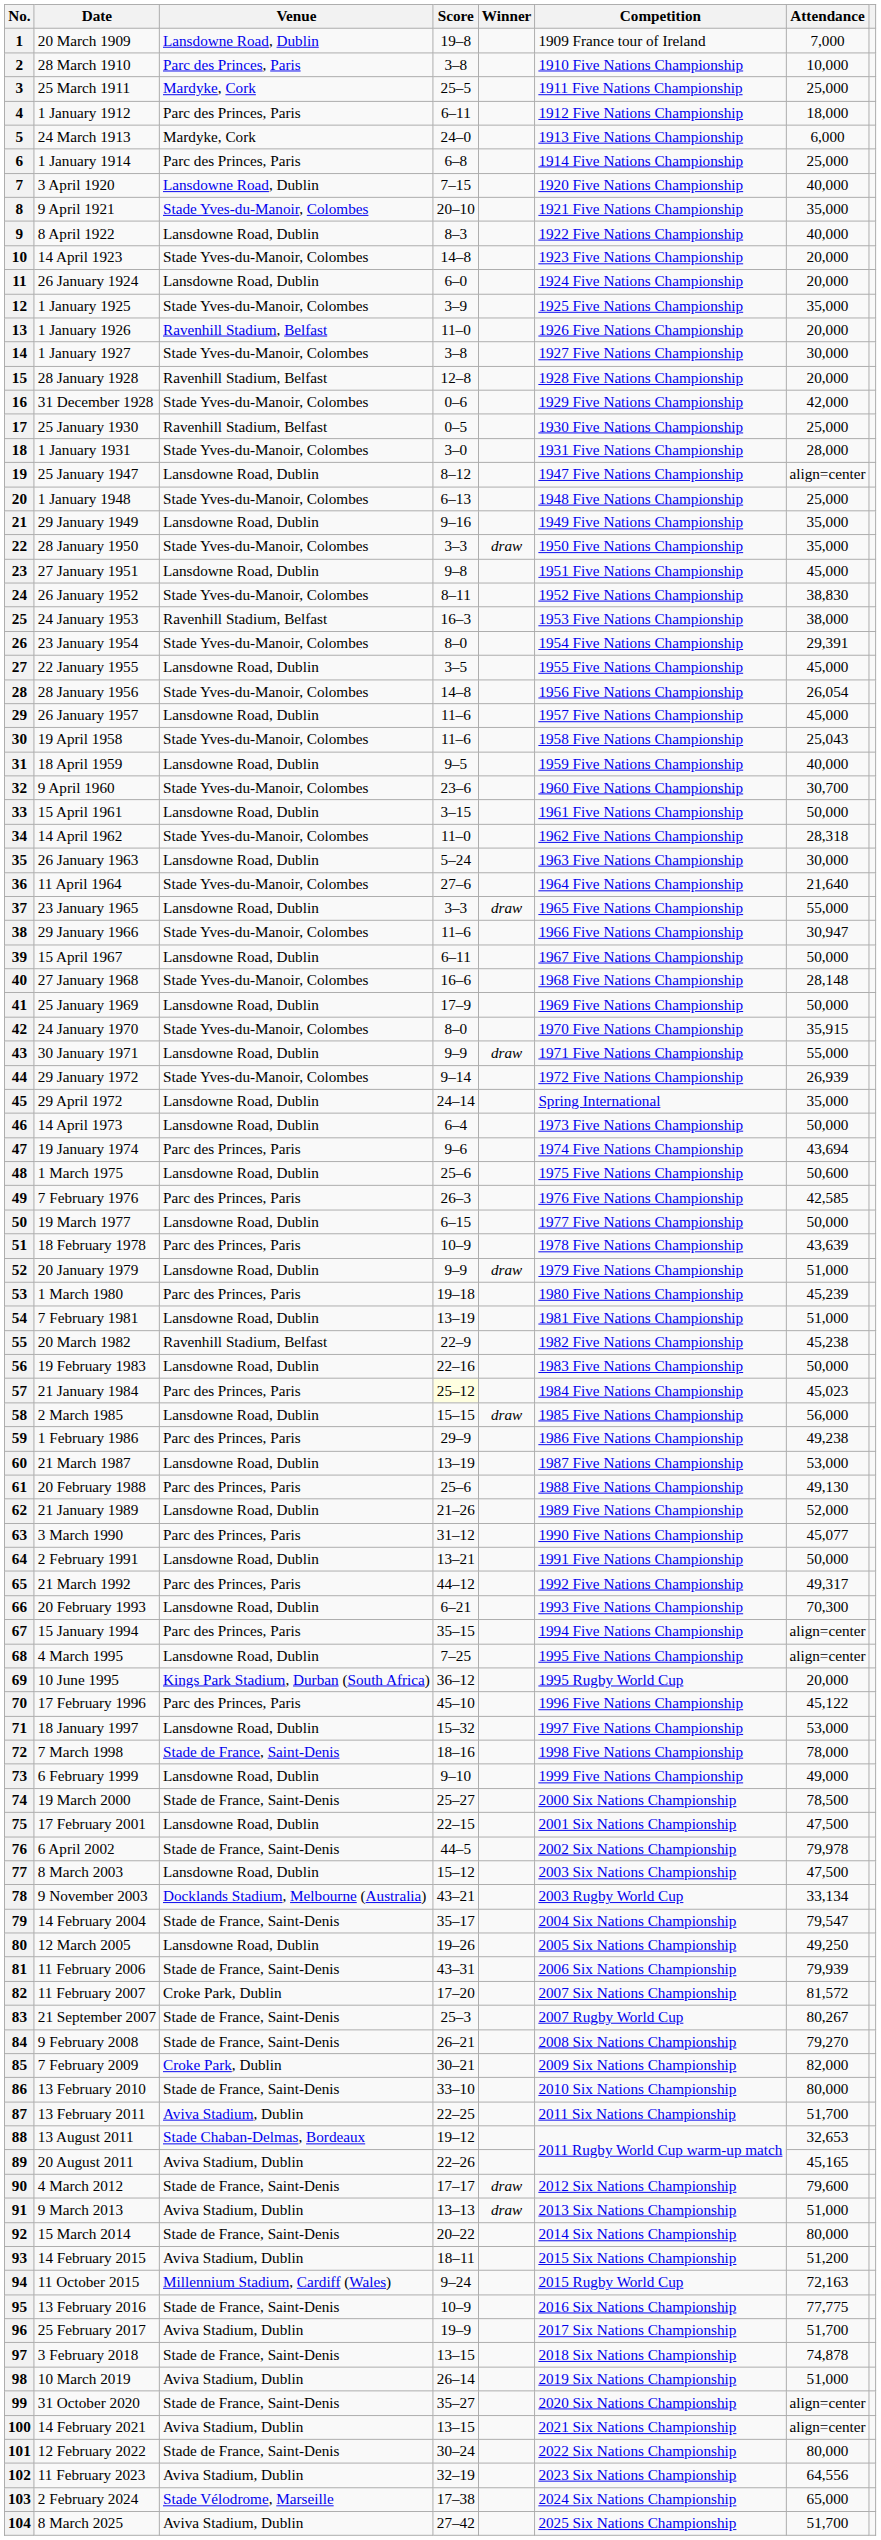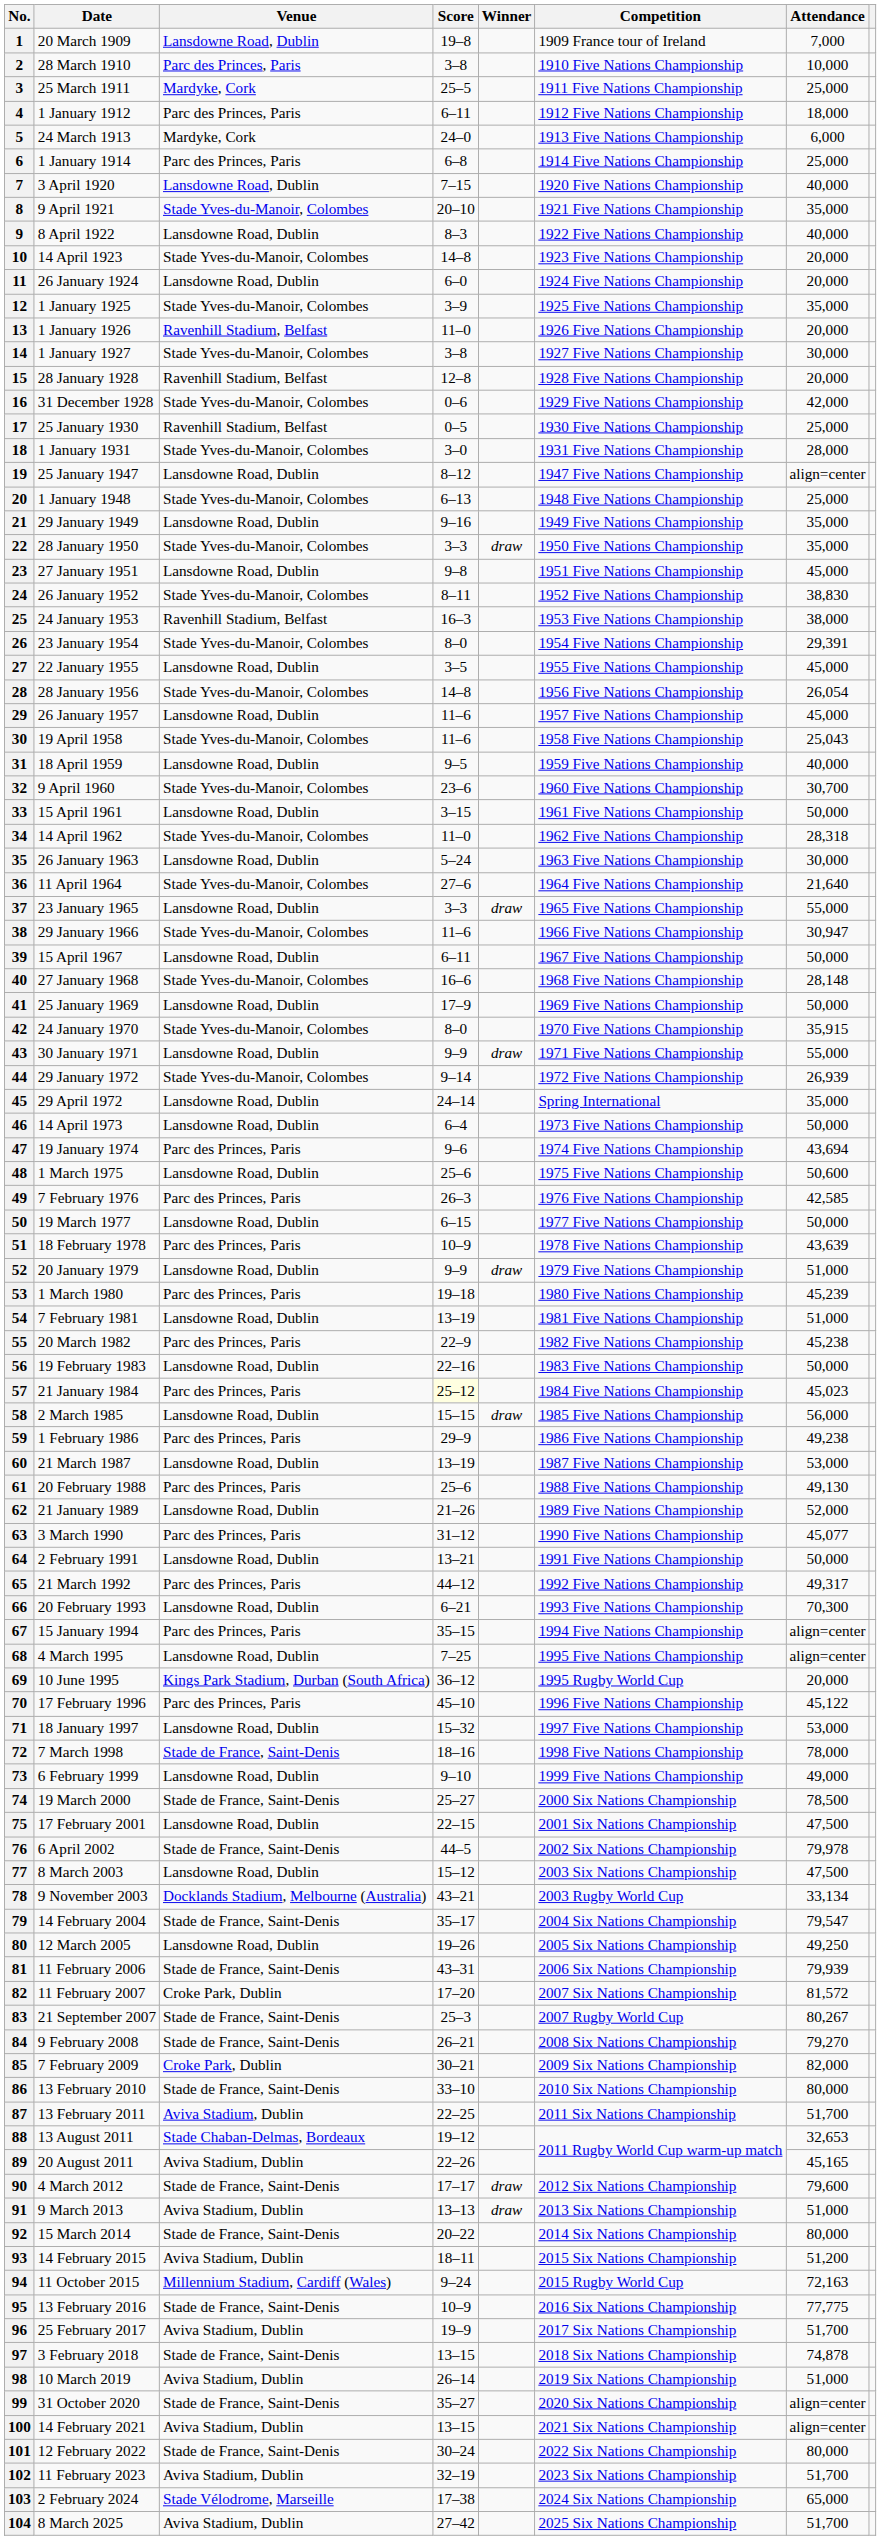(245, 1342) Ravenhill Stadium, Belfast -> (232, 1342) Parc des Princes, Paris
(827, 2475) 64,556 -> (827, 2475) 51,700
